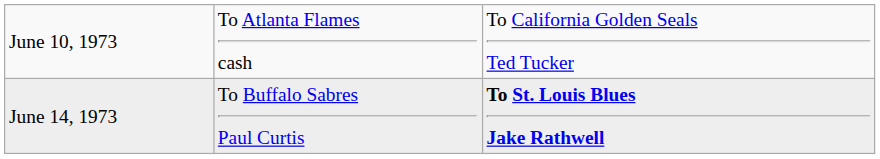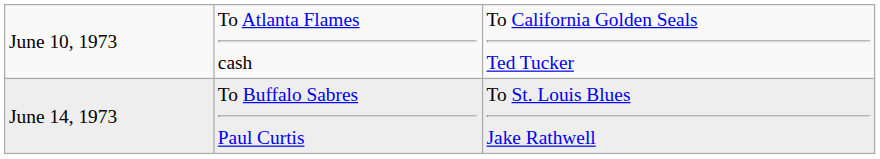(678, 115) bold -> (678, 115) normal
